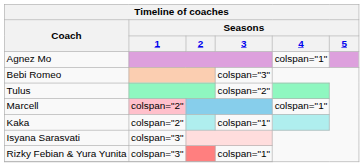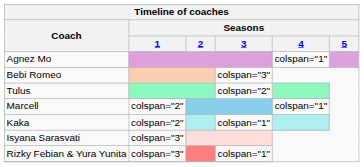(157, 106) pink background -> (157, 106) no background
